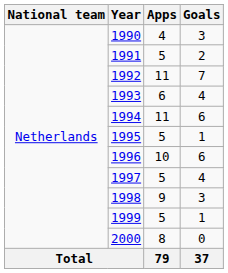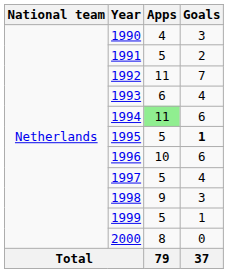(162, 116) no background -> (162, 116) lightgreen background
(202, 137) normal -> (202, 137) bold
